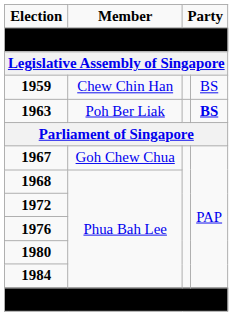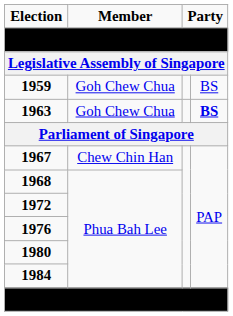(125, 87) Chew Chin Han -> (125, 87) Goh Chew Chua
(125, 110) Poh Ber Liak -> (125, 110) Goh Chew Chua
(125, 157) Goh Chew Chua -> (125, 157) Chew Chin Han
